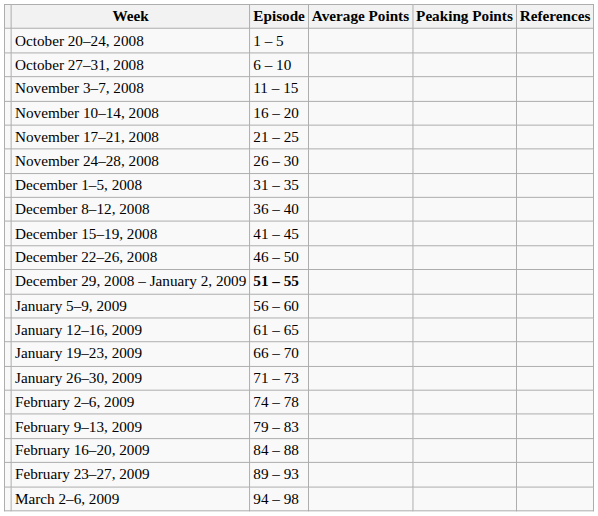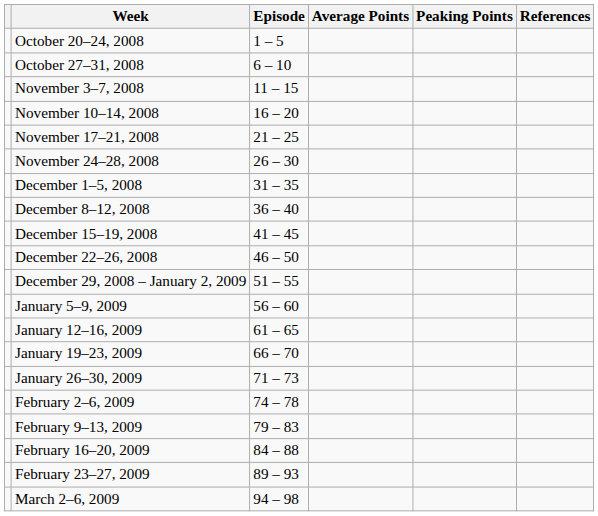(276, 281) bold -> (276, 281) normal
